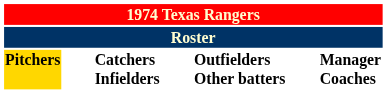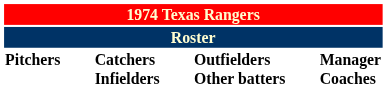(33, 60) gold background -> (33, 60) no background
